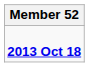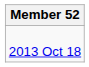(44, 51) bold -> (45, 51) normal
